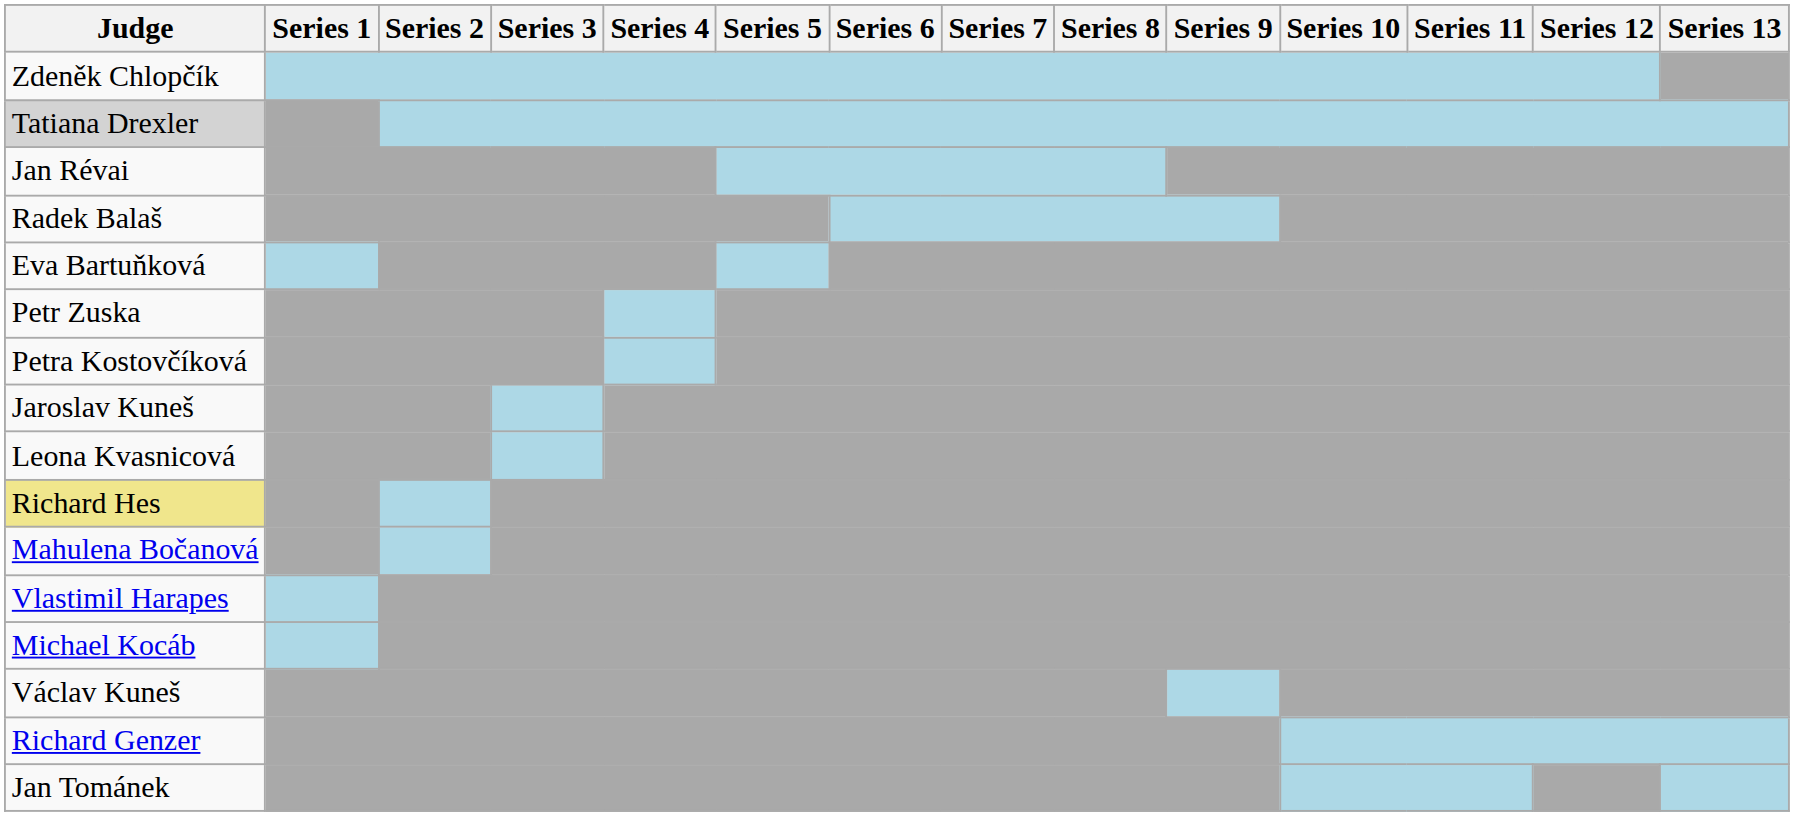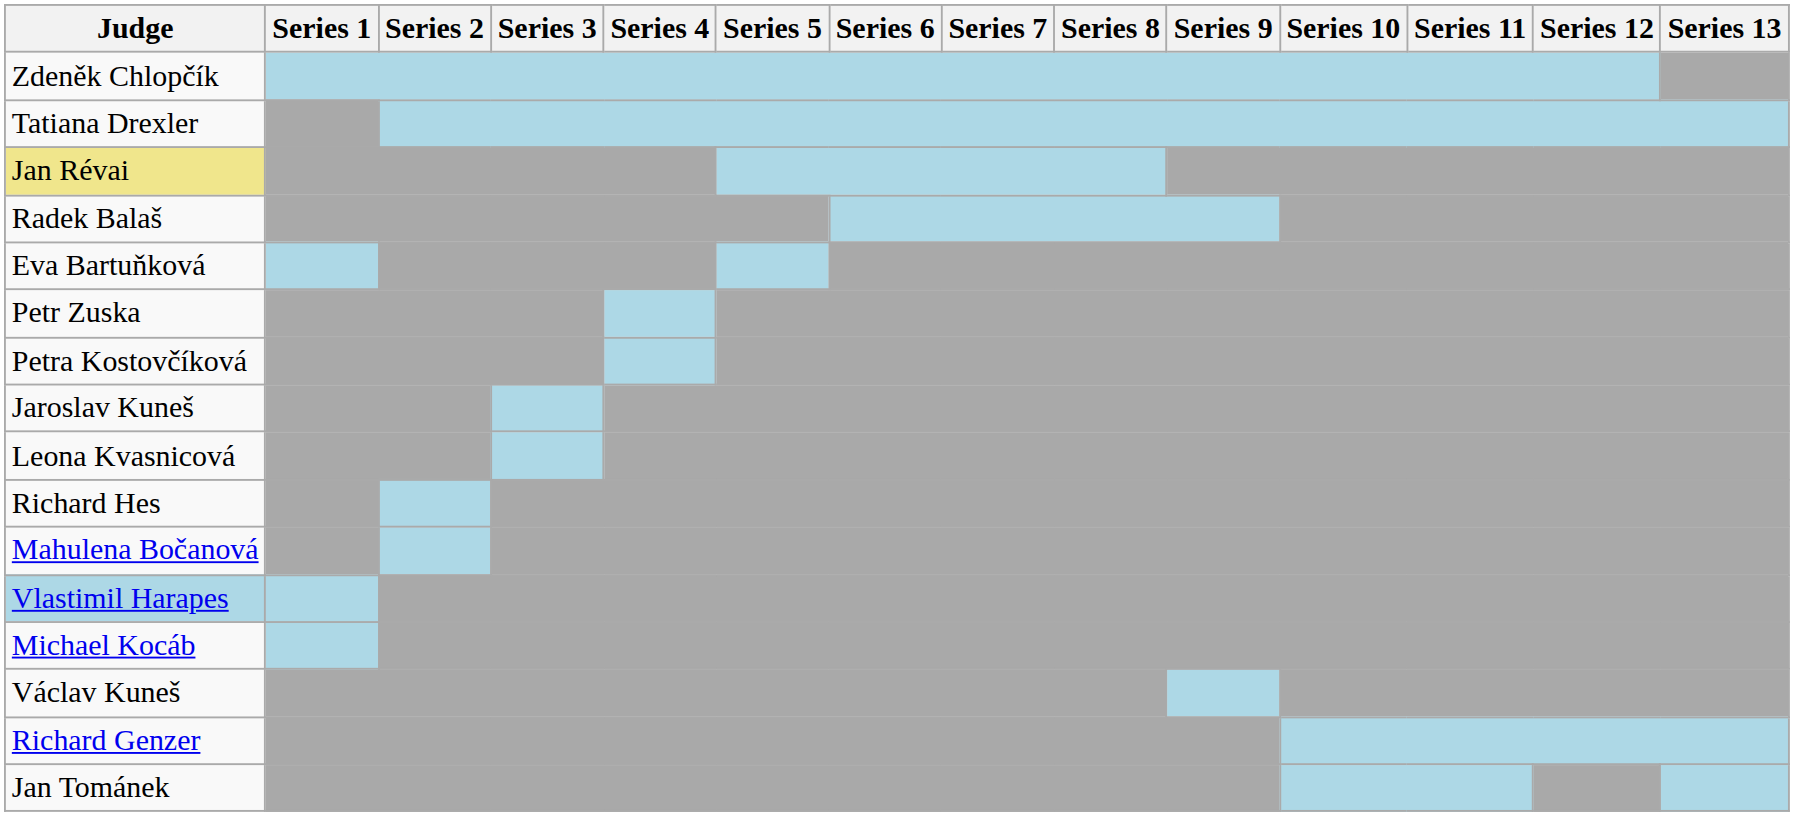(105, 123) lightgrey background -> (105, 123) no background
(70, 170) no background -> (70, 170) khaki background
(86, 502) khaki background -> (86, 502) no background
(120, 597) no background -> (120, 597) lightblue background
